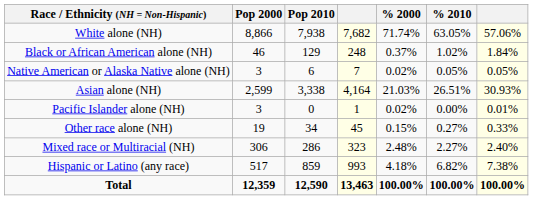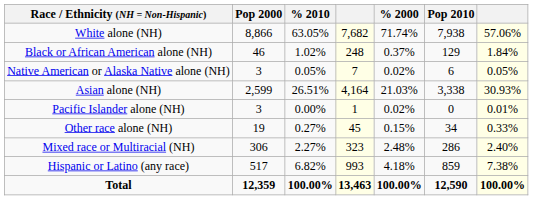columns swapped: (311, 14) <-> (452, 14)
